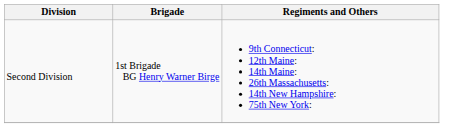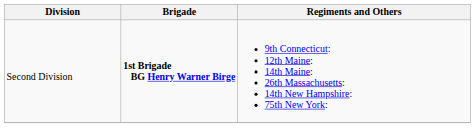(167, 71) normal -> (179, 71) bold
